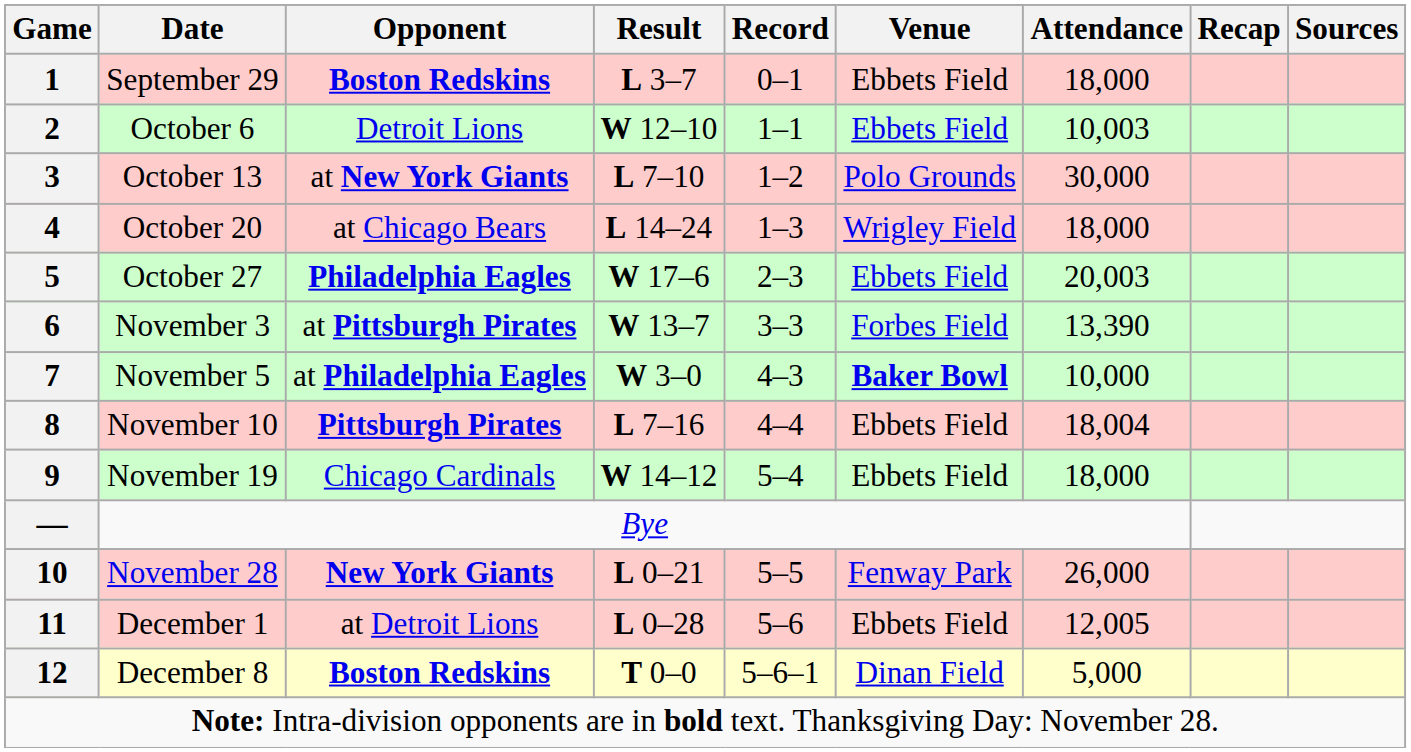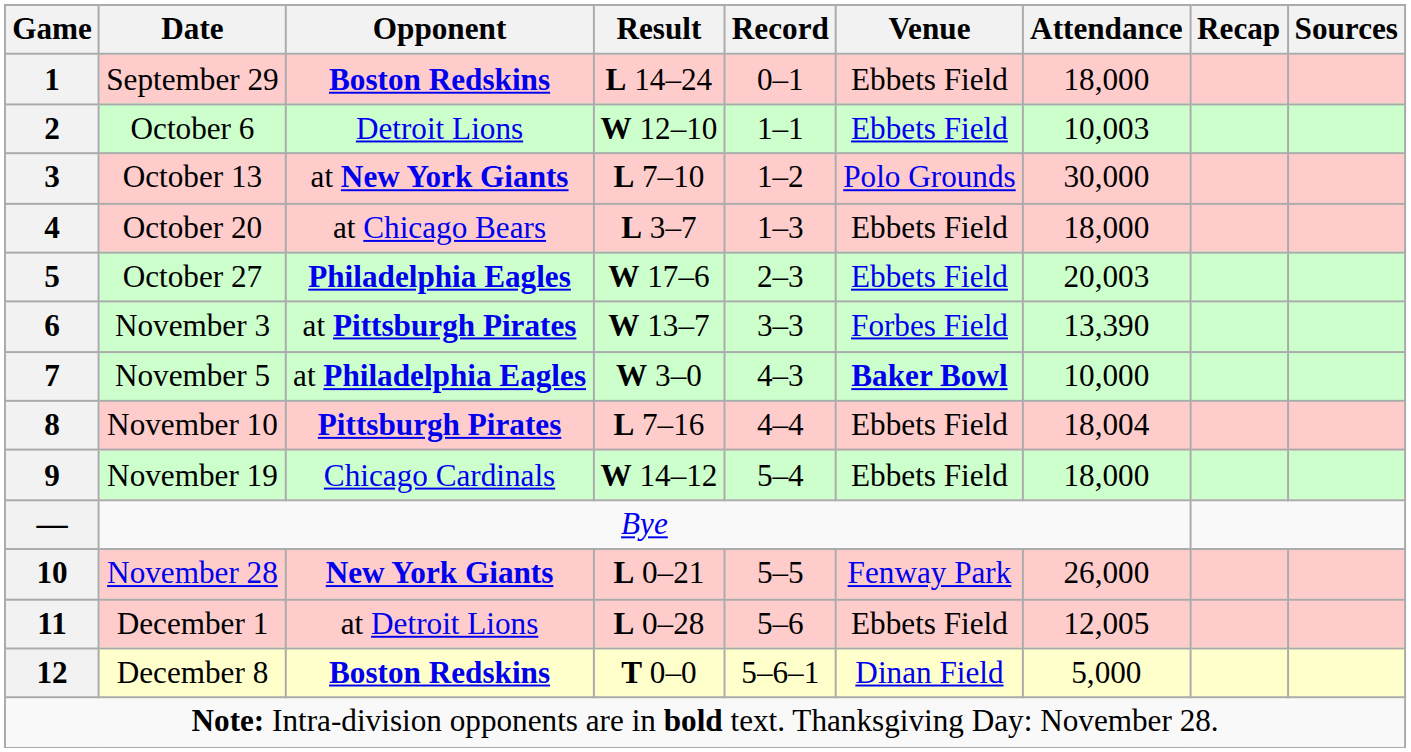(659, 78) L 3–7 -> (659, 78) L 14–24
(659, 227) L 14–24 -> (659, 227) L 3–7
(930, 227) Wrigley Field -> (929, 227) Ebbets Field
